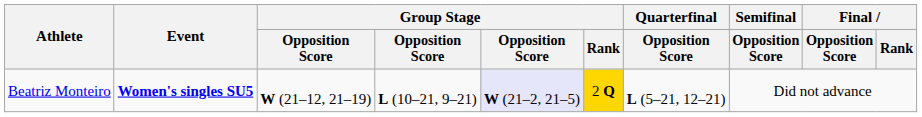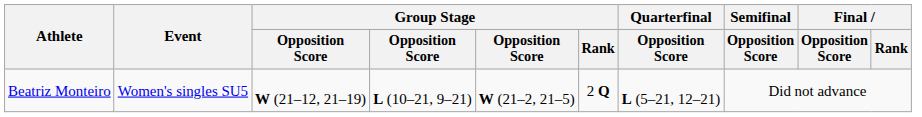(185, 90) bold -> (183, 90) normal
(532, 99) lavender background -> (527, 99) no background
(603, 90) gold background -> (598, 90) no background
